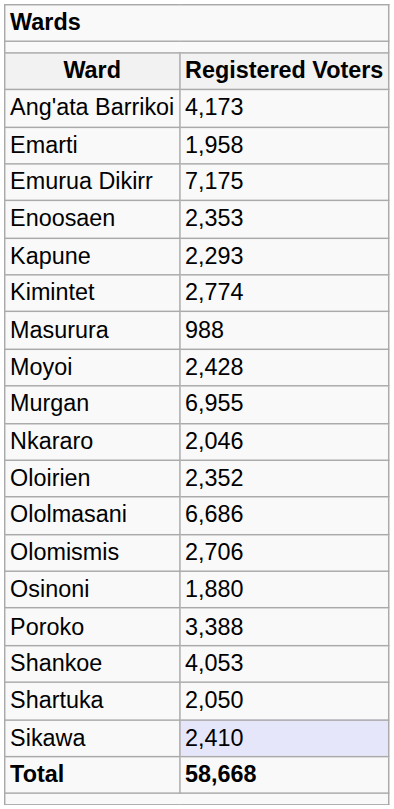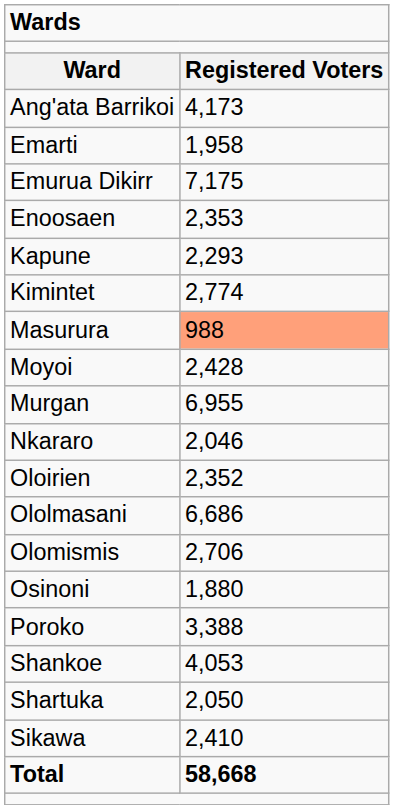(205, 330) no background -> (205, 330) lightsalmon background
(214, 737) lavender background -> (214, 737) no background
